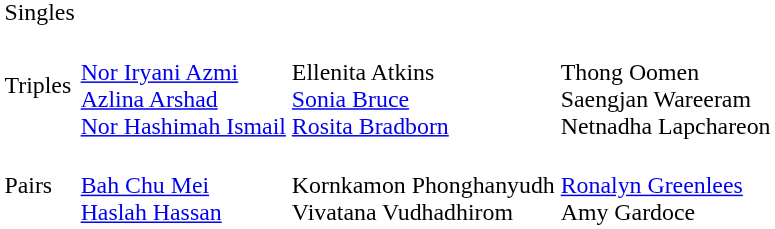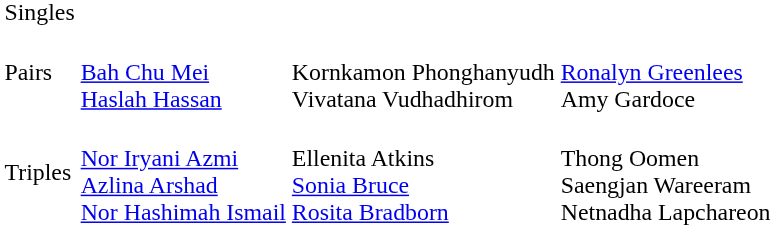rows swapped: (28, 185) <-> (38, 85)
